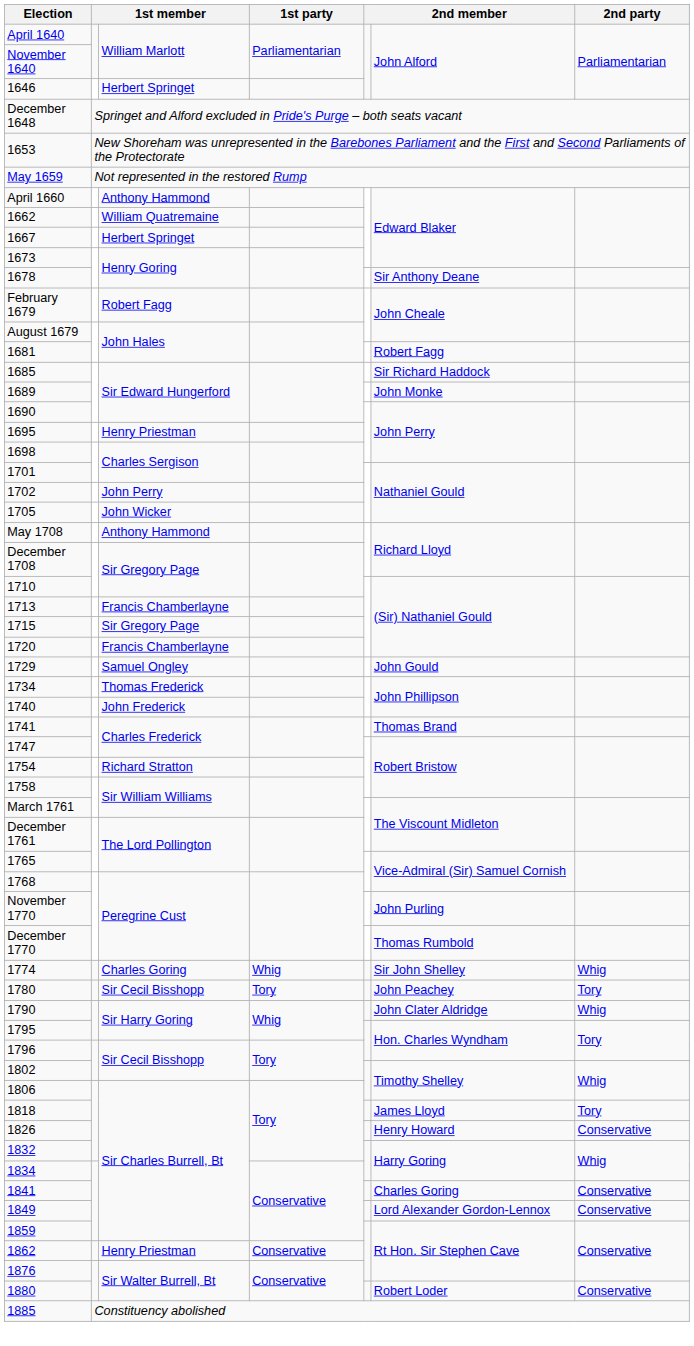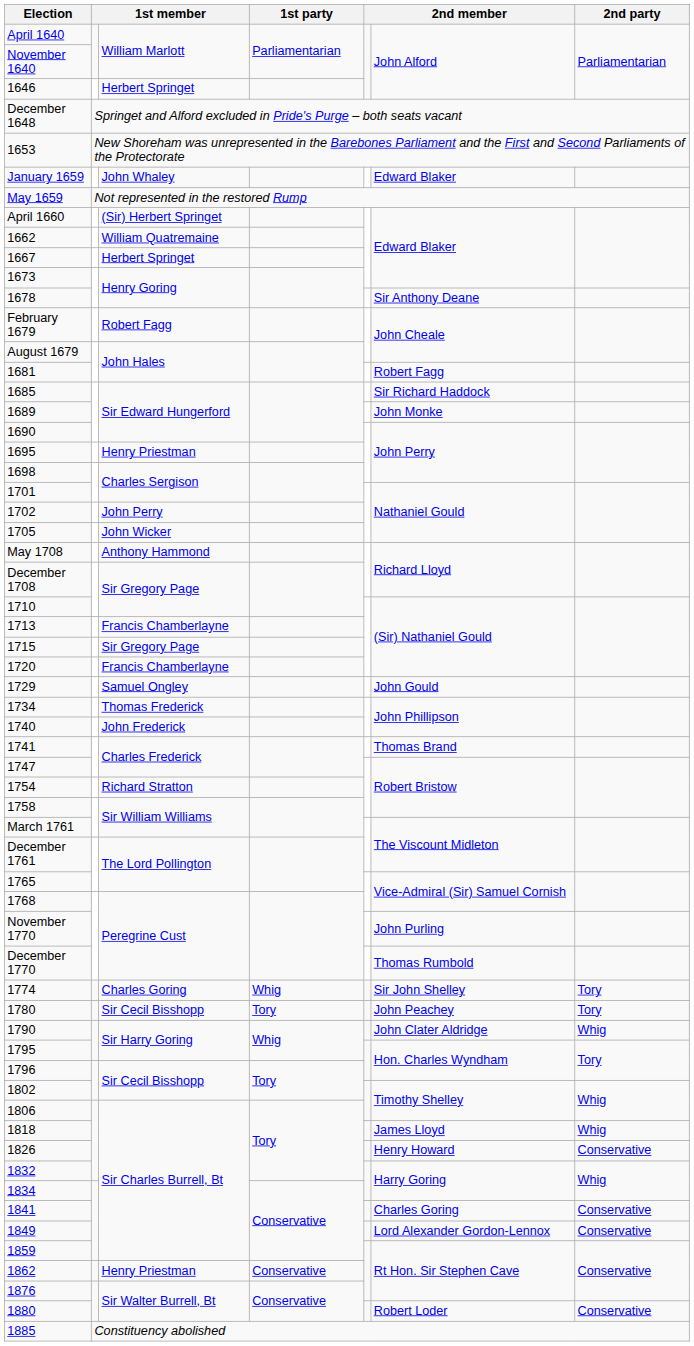+ row: (46, 177)
(156, 197) Anthony Hammond -> (162, 217) (Sir) Herbert Springet
(592, 970) Whig -> (590, 990) Tory
(590, 1110) Tory -> (592, 1130) Whig
